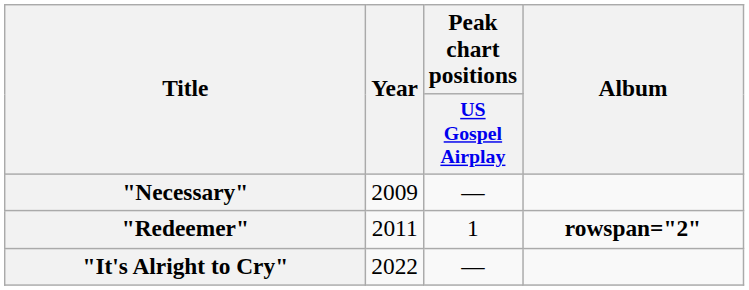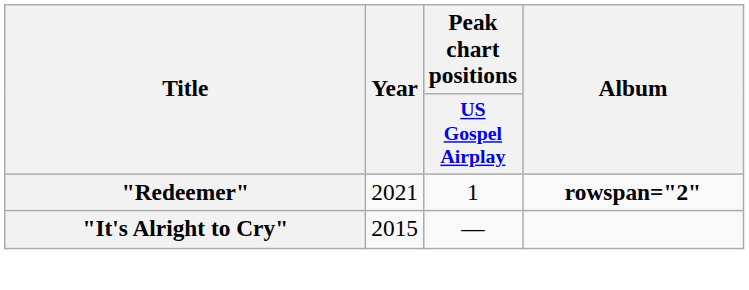- row: (185, 192)
(395, 229) 2011 -> (395, 192) 2021
(395, 266) 2022 -> (395, 229) 2015
